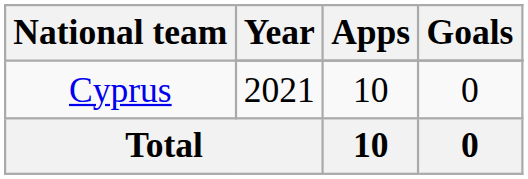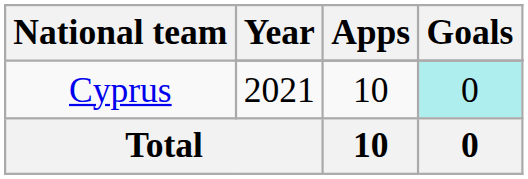(470, 88) no background -> (470, 88) paleturquoise background
